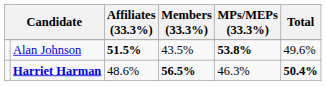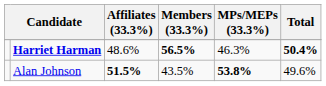rows swapped: (57, 70) <-> (47, 50)
